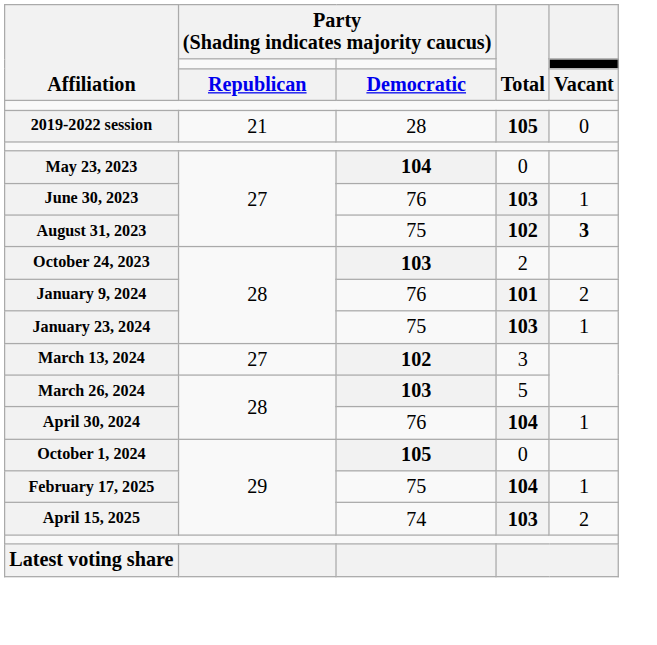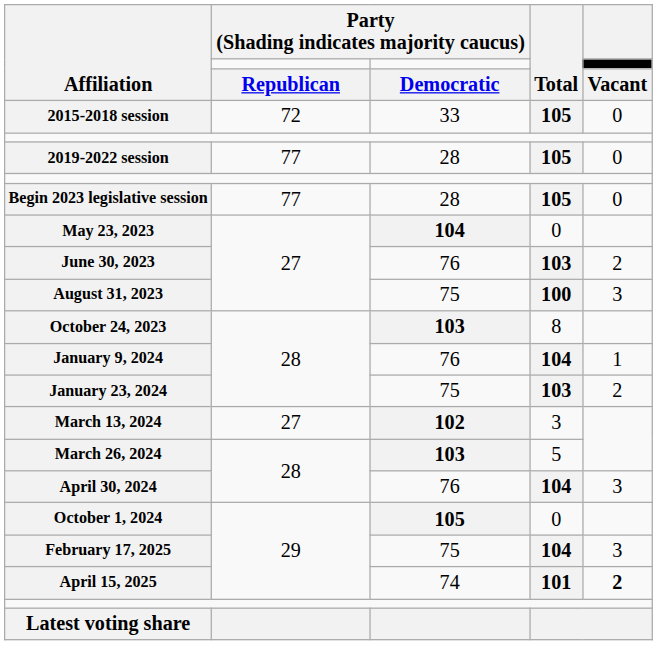+ row: (108, 116)
(257, 125) 21 -> (291, 157) 77
+ row: (108, 198)
(584, 198) 1 -> (617, 262) 2
(523, 230) 102 -> (556, 294) 100
(584, 230) bold -> (617, 294) normal
(523, 262) 2 -> (556, 326) 8
(523, 294) 101 -> (556, 358) 104
(584, 294) 2 -> (617, 358) 1
(584, 326) 1 -> (617, 390) 2
(584, 422) 1 -> (617, 486) 3
(584, 486) 1 -> (617, 550) 3
(523, 518) 103 -> (556, 582) 101
(584, 518) normal -> (617, 582) bold
